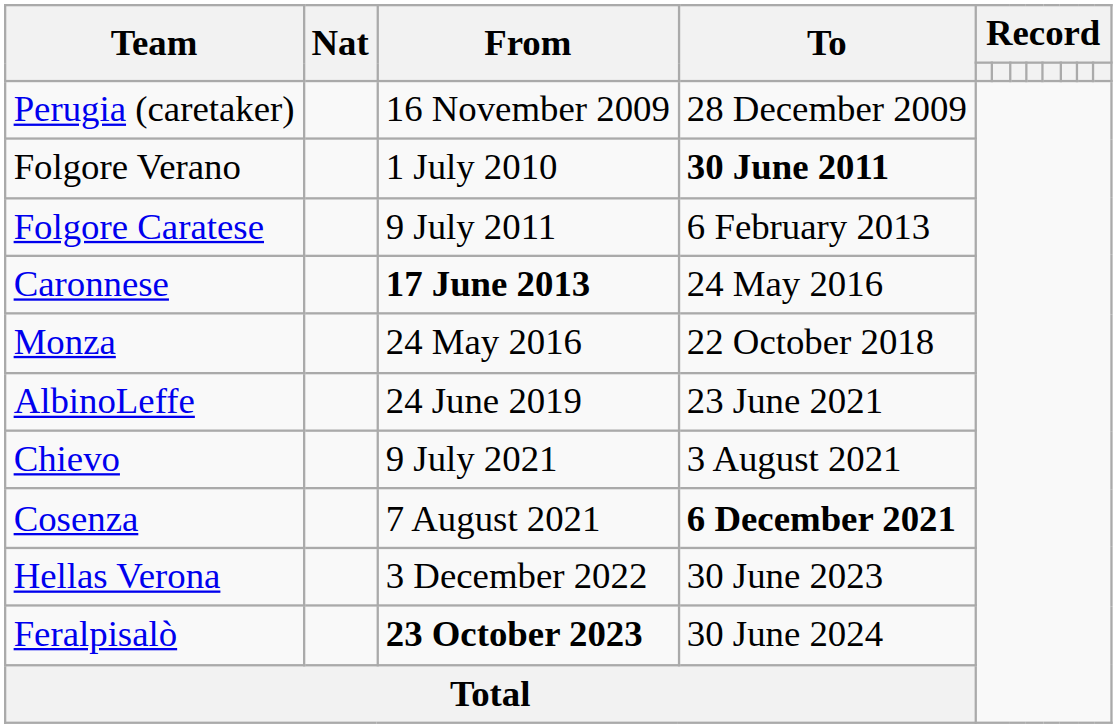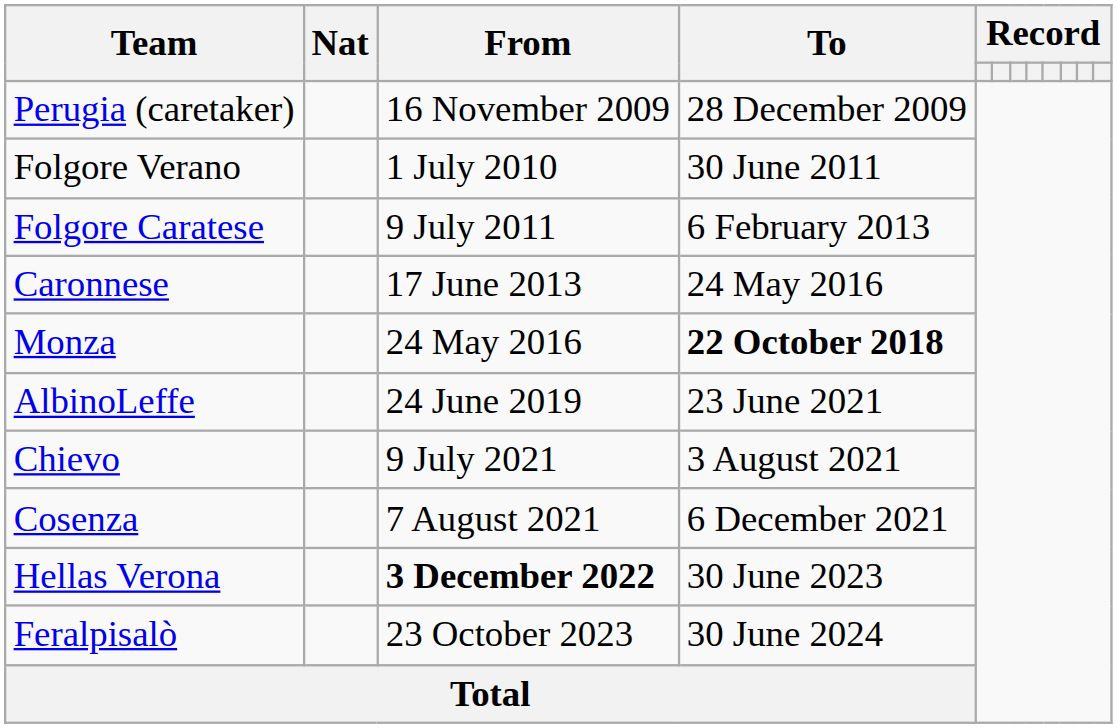(788, 167) bold -> (784, 167) normal
(488, 284) bold -> (484, 284) normal
(810, 342) normal -> (815, 342) bold
(821, 517) bold -> (818, 517) normal
(517, 575) normal -> (520, 575) bold
(514, 634) bold -> (509, 634) normal
